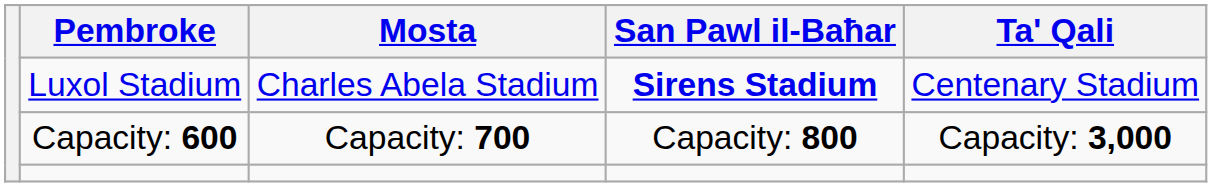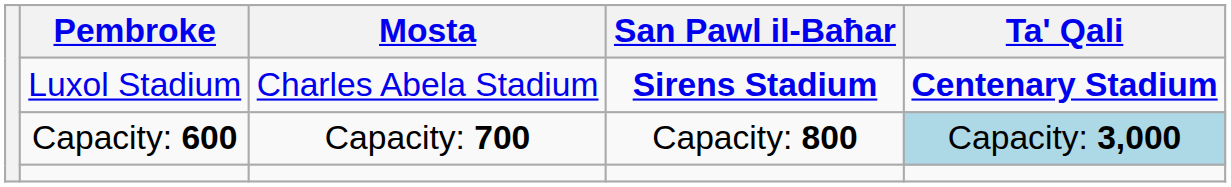(1055, 84) normal -> (1065, 84) bold
(1055, 137) no background -> (1065, 137) lightblue background
